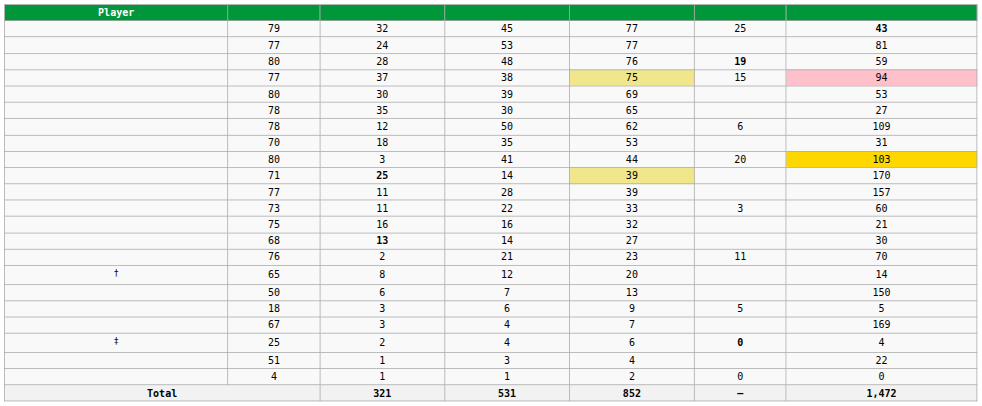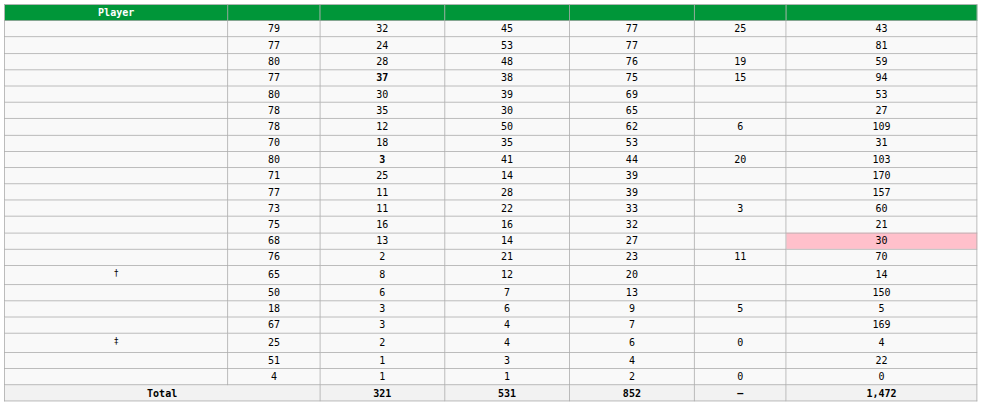(882, 29) bold -> (882, 29) normal
(740, 61) bold -> (740, 61) normal
(382, 78) normal -> (382, 78) bold
(632, 78) khaki background -> (632, 78) no background
(882, 78) pink background -> (882, 78) no background
(382, 159) normal -> (382, 159) bold
(882, 159) gold background -> (882, 159) no background
(382, 176) bold -> (382, 176) normal
(632, 176) khaki background -> (632, 176) no background
(382, 241) bold -> (382, 241) normal
(882, 241) no background -> (882, 241) pink background
(740, 343) bold -> (740, 343) normal
